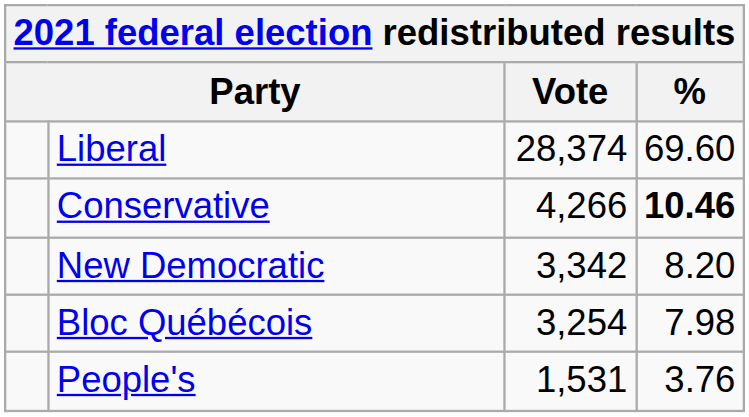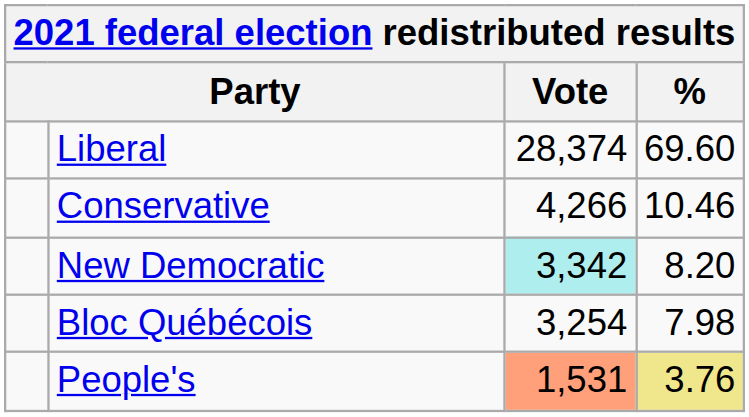(690, 206) bold -> (690, 206) normal
(582, 264) no background -> (582, 264) paleturquoise background
(582, 380) no background -> (582, 380) lightsalmon background
(700, 380) no background -> (700, 380) khaki background
